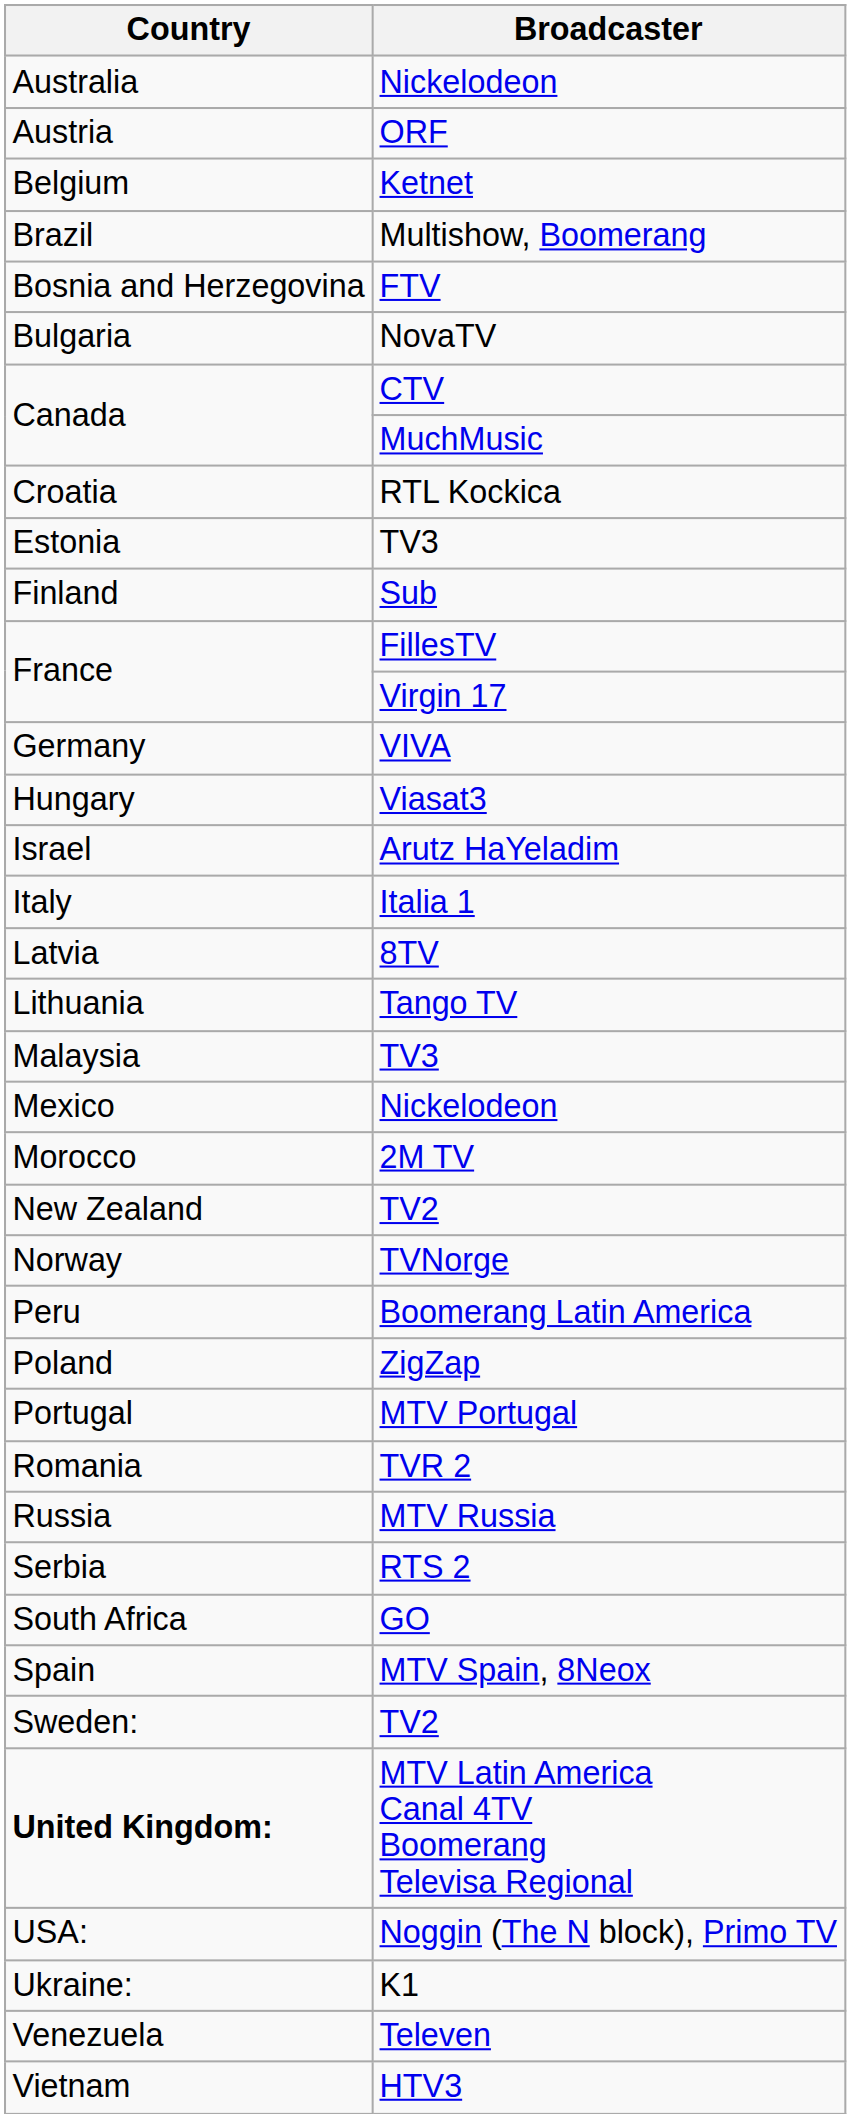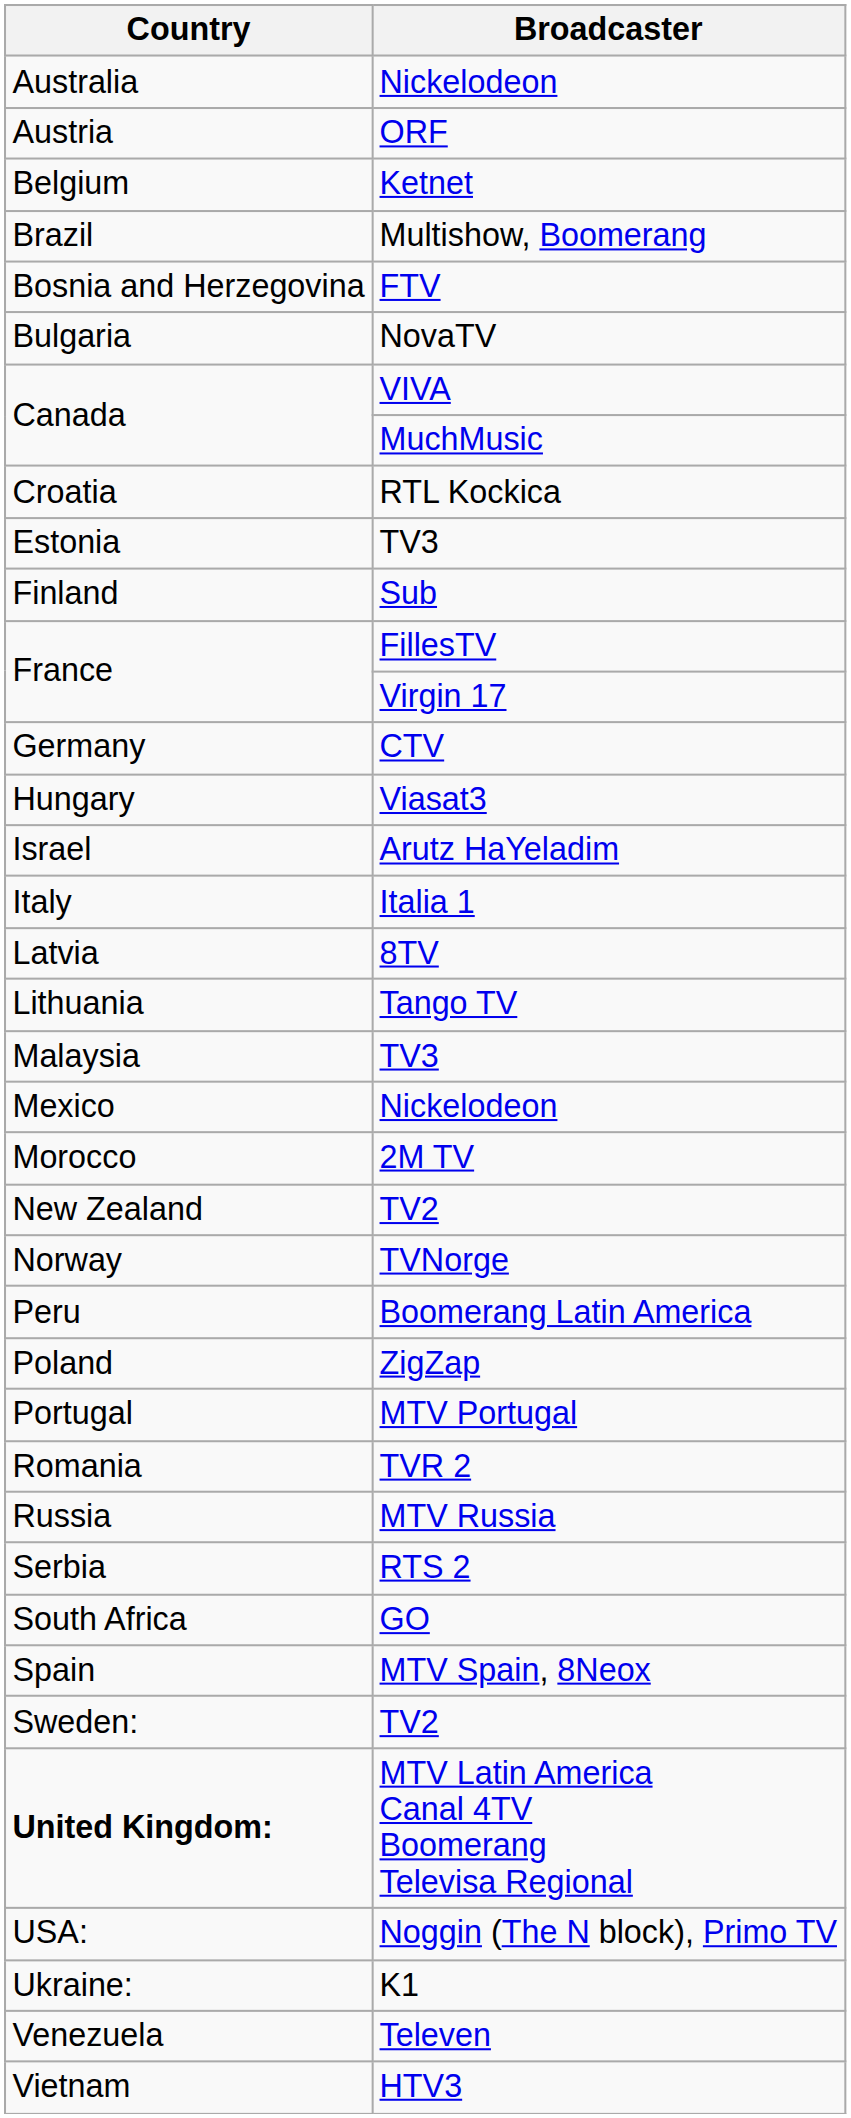(412, 388) CTV -> (415, 388) VIVA
(415, 747) VIVA -> (412, 747) CTV
